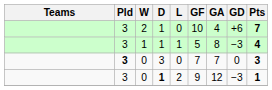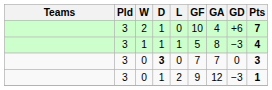(125, 61) bold -> (125, 61) normal
(162, 61) normal -> (162, 61) bold
(162, 77) bold -> (162, 77) normal
